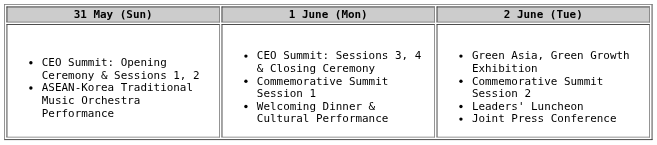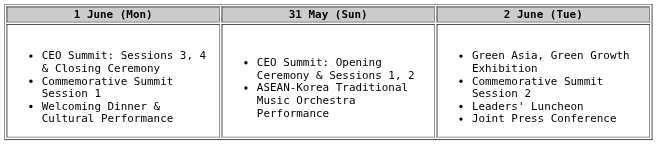columns swapped: (113, 14) <-> (328, 14)
